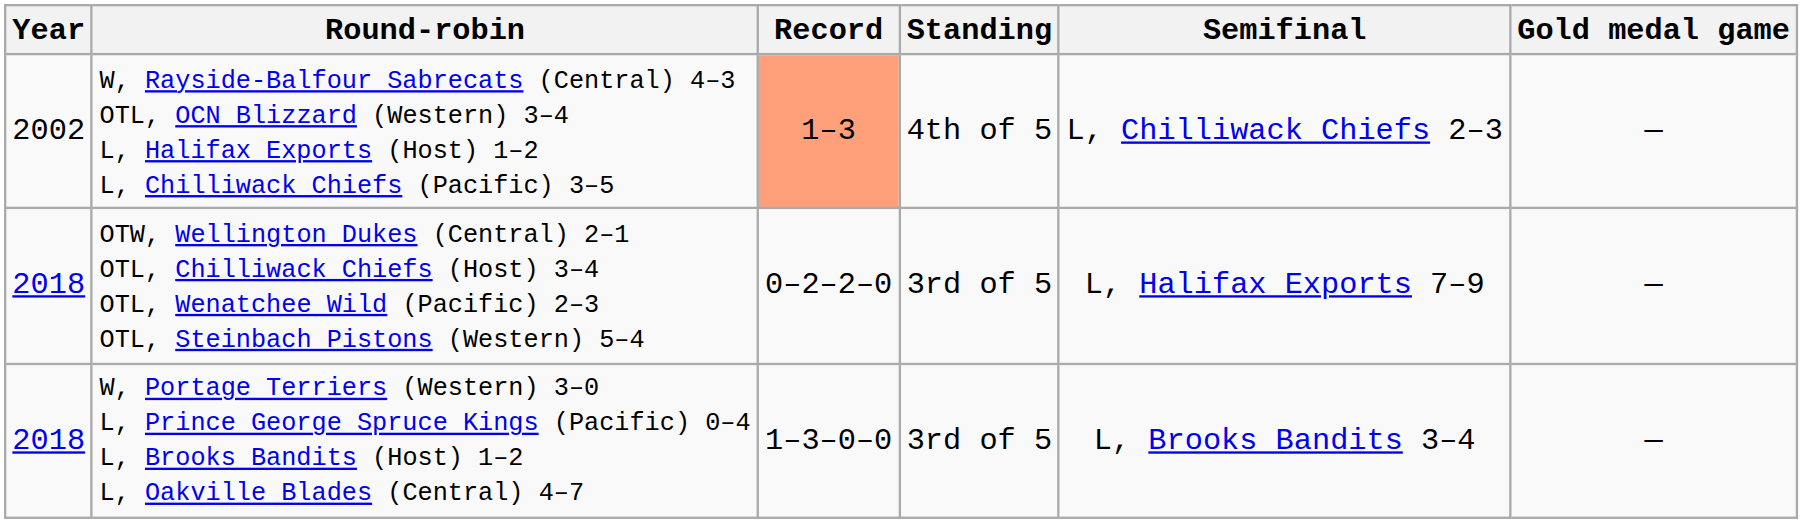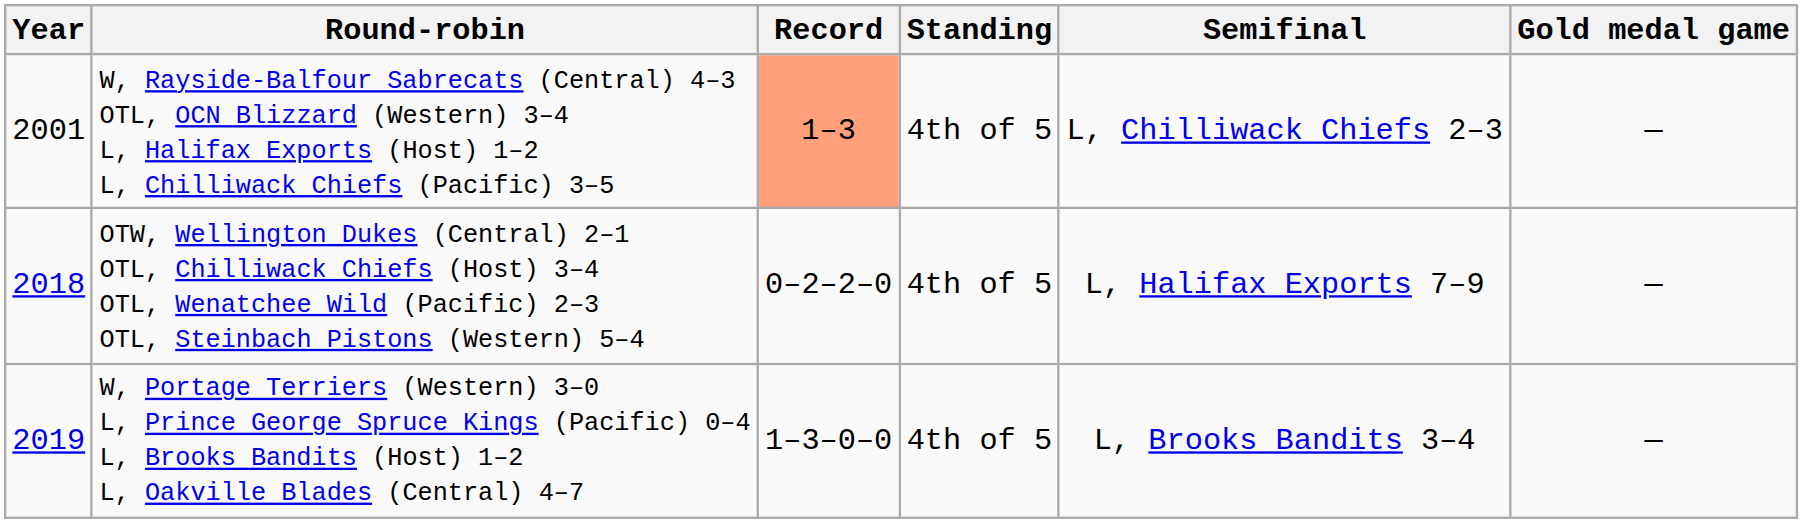(49, 132) 2002 -> (49, 132) 2001
(979, 286) 3rd of 5 -> (979, 286) 4th of 5
(49, 440) 2018 -> (49, 440) 2019
(979, 440) 3rd of 5 -> (979, 440) 4th of 5
